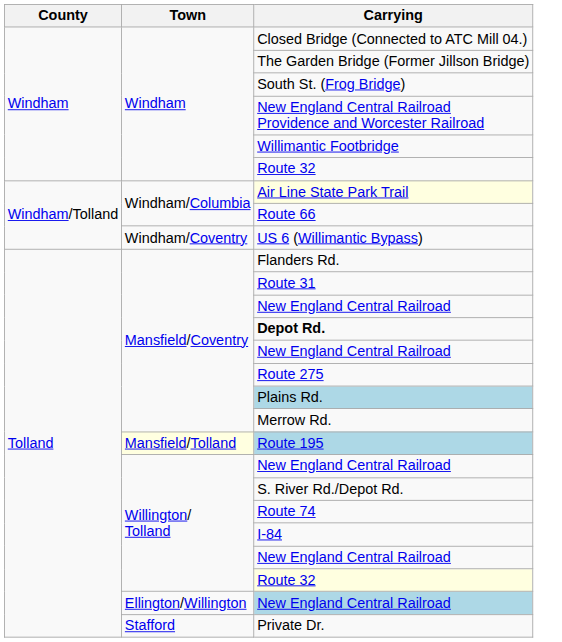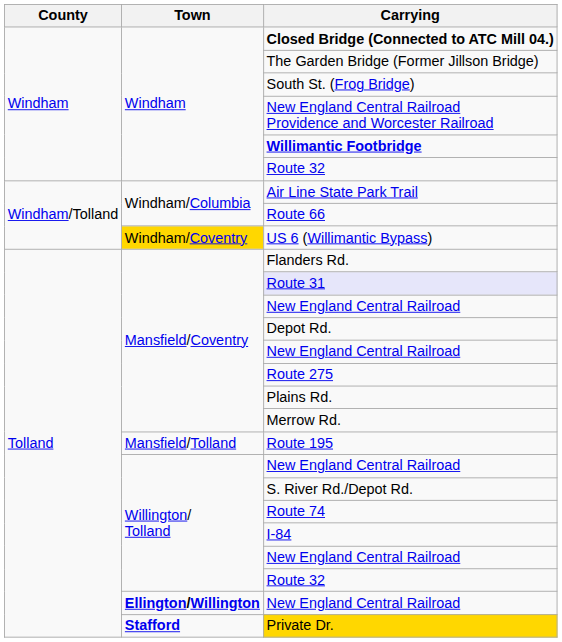(392, 38) normal -> (410, 38) bold
(328, 146) normal -> (344, 146) bold
(333, 191) lightyellow background -> (342, 191) no background
(186, 237) no background -> (186, 237) gold background
(286, 283) no background -> (296, 283) lavender background
(291, 329) bold -> (299, 329) normal
(290, 397) lightblue background -> (299, 397) no background
(181, 443) lightyellow background -> (181, 443) no background
(290, 443) lightblue background -> (300, 443) no background
(286, 580) lightyellow background -> (296, 580) no background
(186, 603) normal -> (192, 603) bold
(354, 603) lightblue background -> (363, 603) no background
(150, 625) normal -> (152, 625) bold
(291, 625) no background -> (300, 625) gold background
